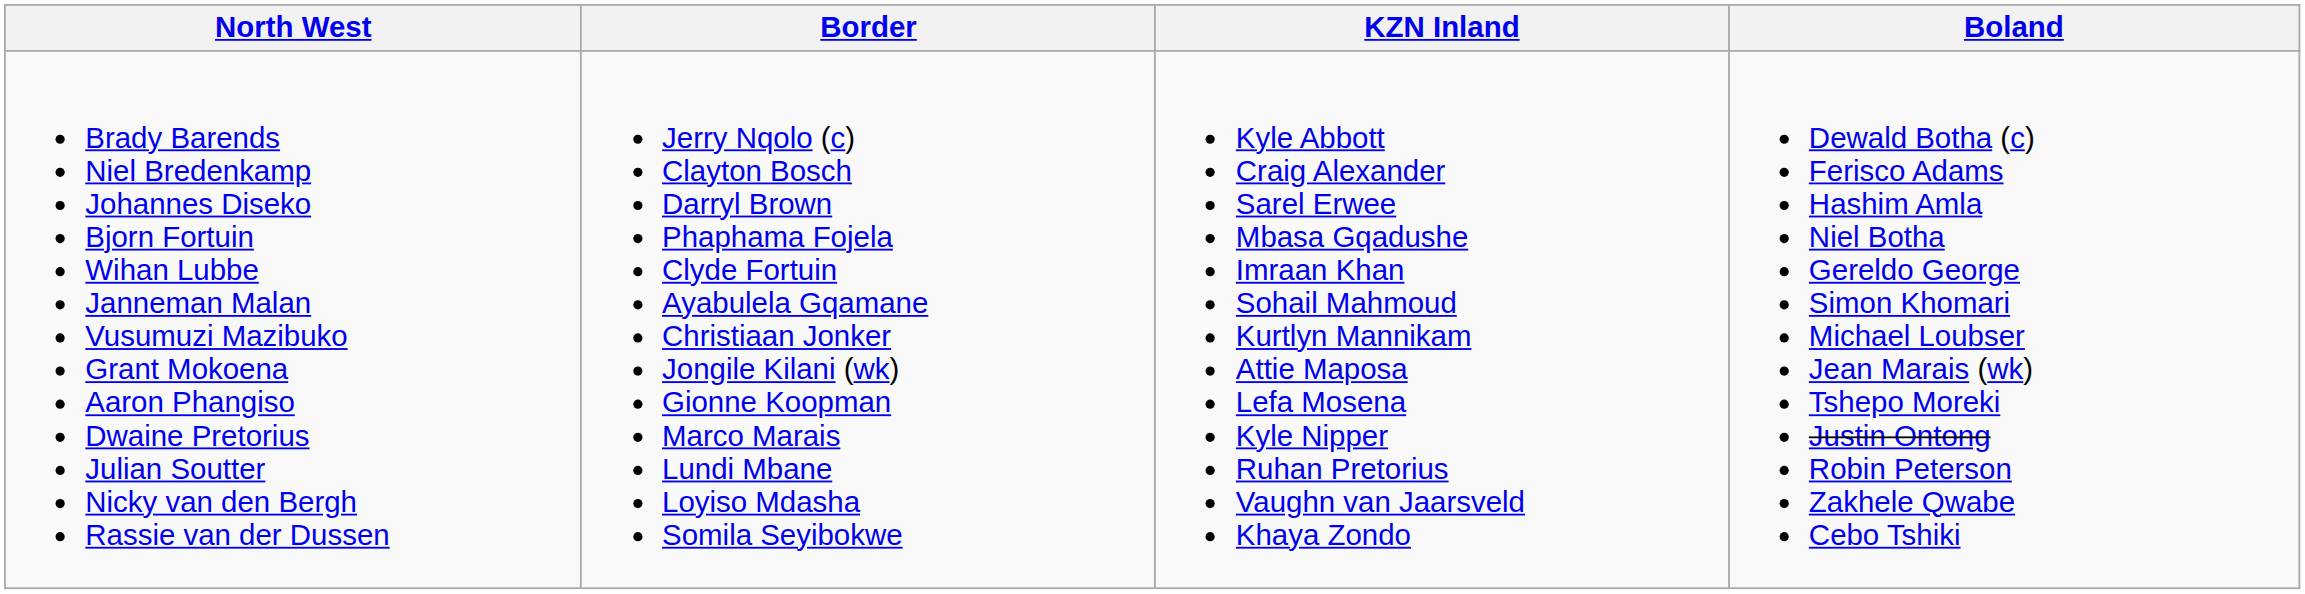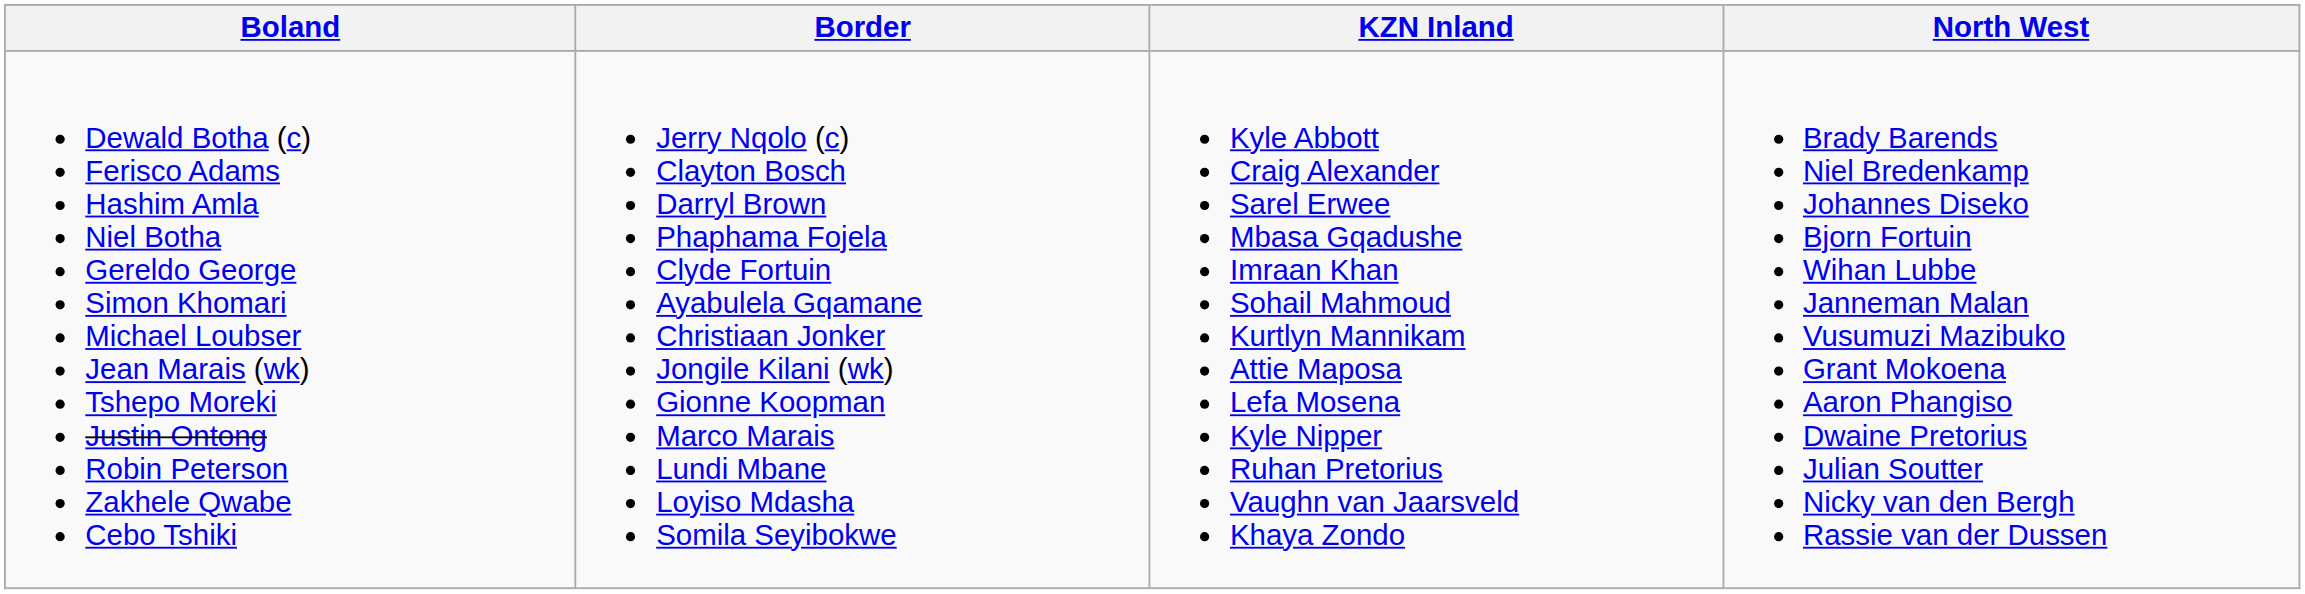columns swapped: (2014, 27) <-> (293, 27)
